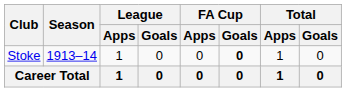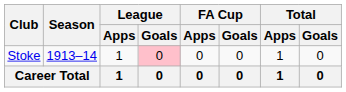(159, 55) no background -> (159, 55) pink background
(240, 55) bold -> (240, 55) normal
